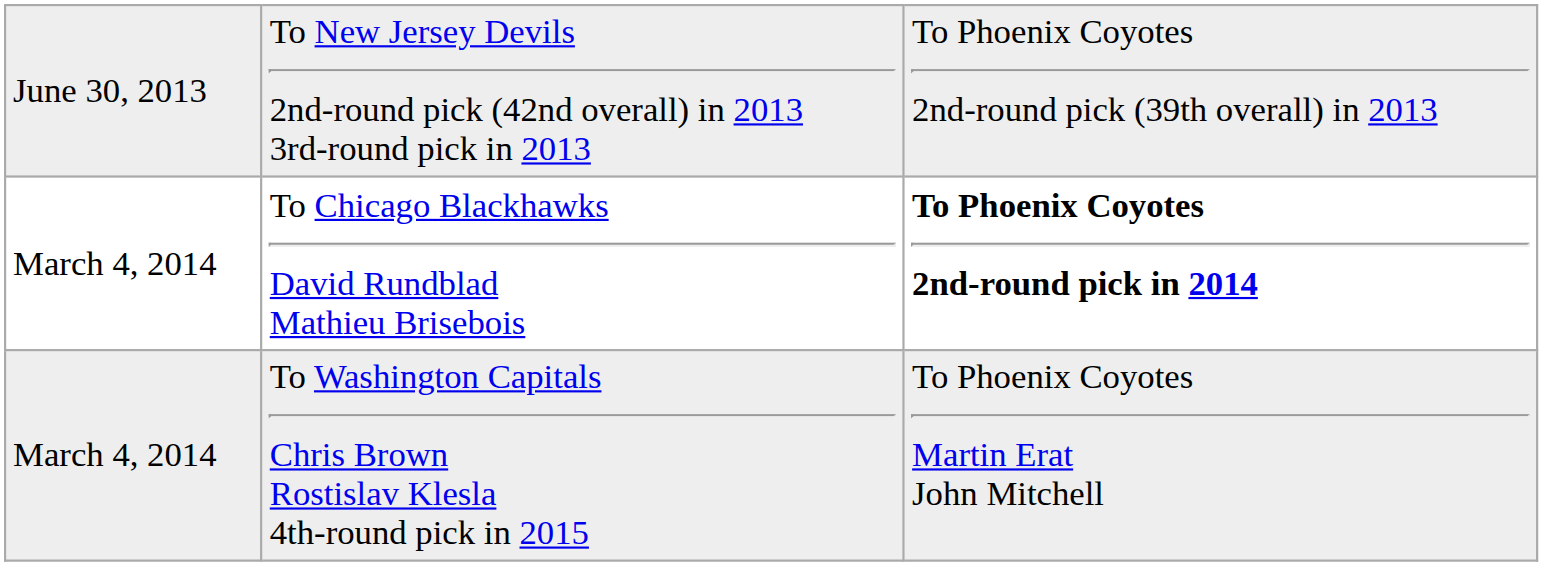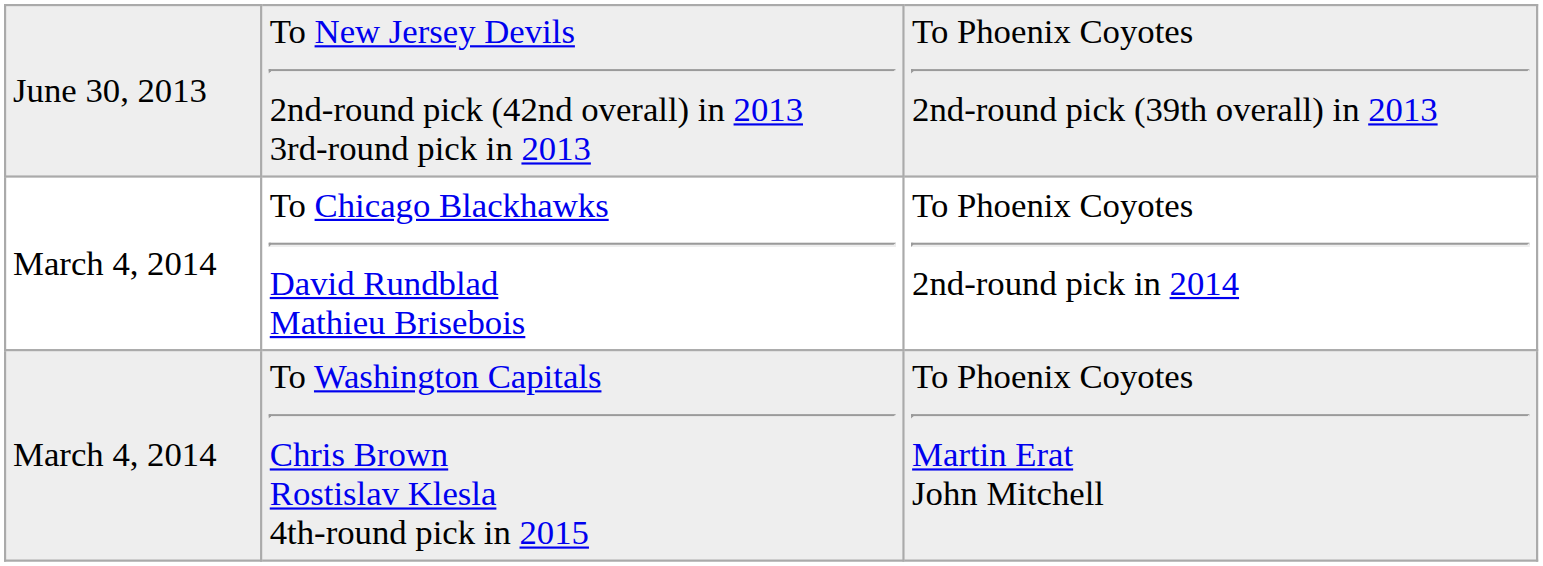(1221, 243) bold -> (1221, 243) normal
